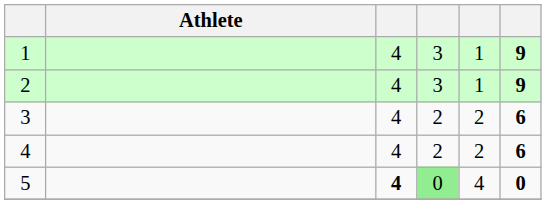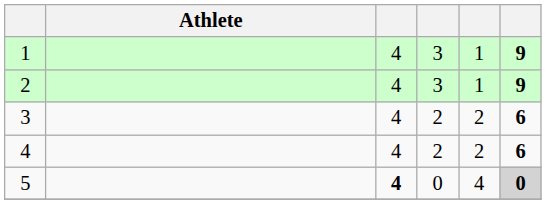(438, 183) lightgreen background -> (438, 183) no background
(521, 183) no background -> (521, 183) lightgrey background
